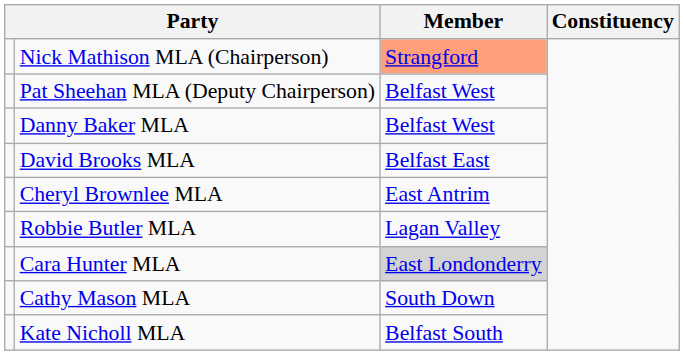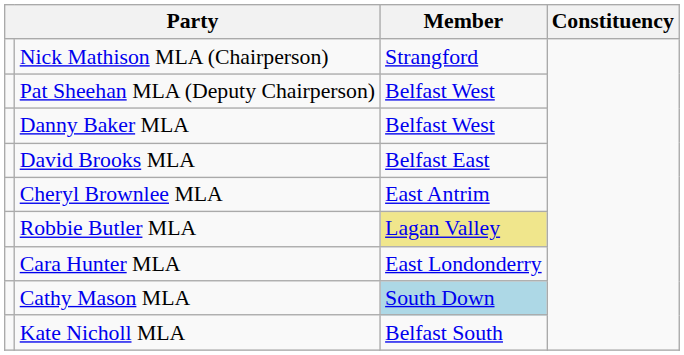(432, 56) lightsalmon background -> (432, 56) no background
(443, 228) no background -> (443, 228) khaki background
(463, 263) lightgrey background -> (463, 263) no background
(440, 297) no background -> (440, 297) lightblue background
